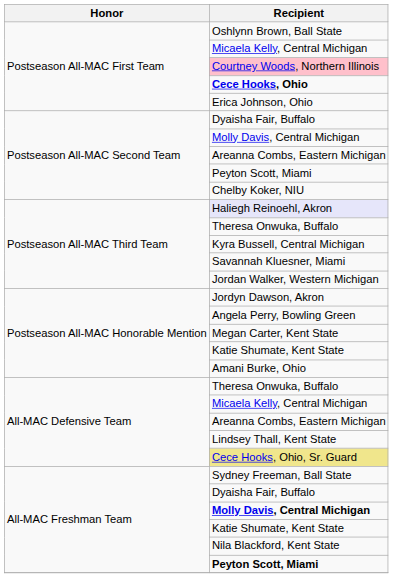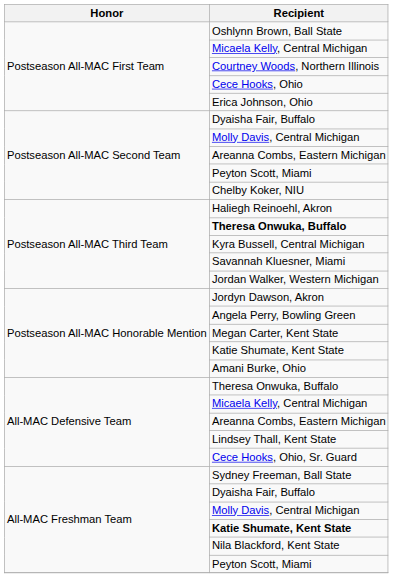(296, 66) pink background -> (296, 66) no background
(260, 84) bold -> (257, 84) normal
(272, 208) lavender background -> (272, 208) no background
(275, 226) normal -> (279, 226) bold
(284, 457) khaki background -> (284, 457) no background
(291, 510) bold -> (286, 510) normal
(278, 528) normal -> (282, 528) bold
(265, 564) bold -> (262, 564) normal
